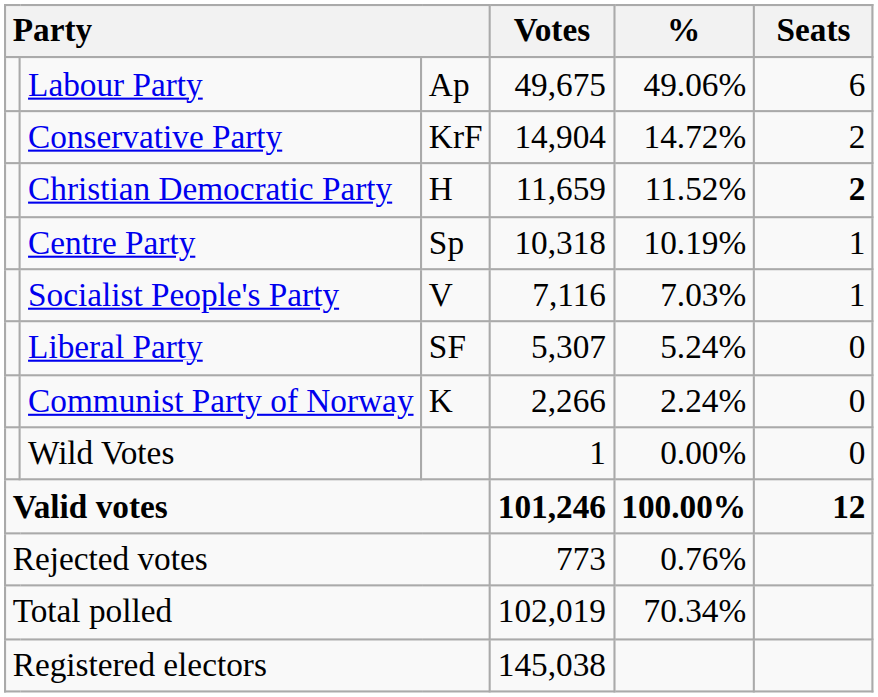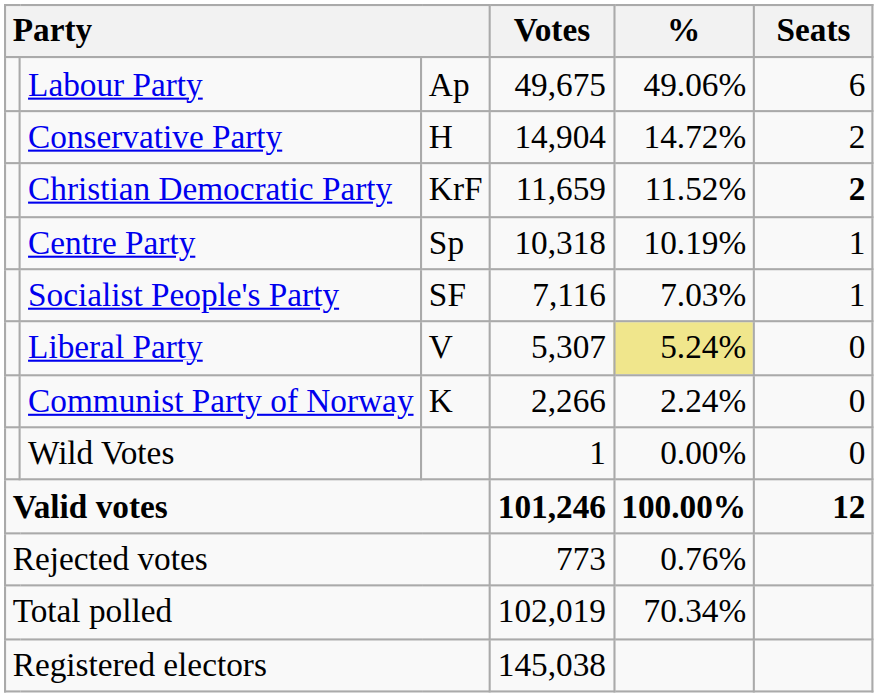(456, 136) KrF -> (441, 136) H
(441, 189) H -> (456, 189) KrF
(441, 294) V -> (447, 294) SF
(447, 347) SF -> (441, 347) V
(703, 347) no background -> (703, 347) khaki background
